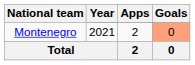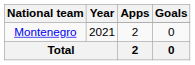(171, 32) lightsalmon background -> (171, 32) no background
